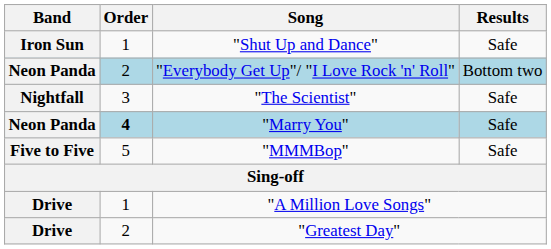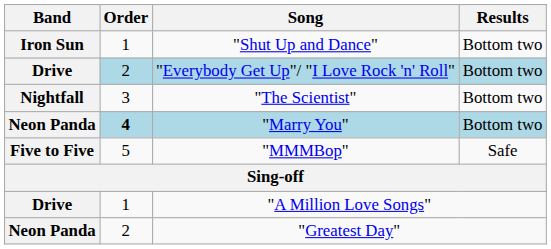(503, 44) Safe -> (503, 44) Bottom two
(52, 71) Neon Panda -> (52, 71) Drive
(503, 97) Safe -> (503, 97) Bottom two
(503, 124) Safe -> (503, 124) Bottom two
(52, 230) Drive -> (52, 230) Neon Panda
